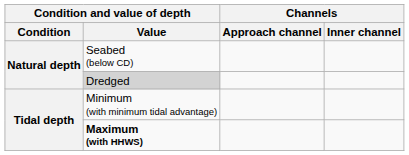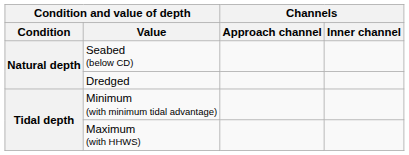(108, 80) lightgrey background -> (108, 80) no background
(114, 135) bold -> (113, 135) normal
